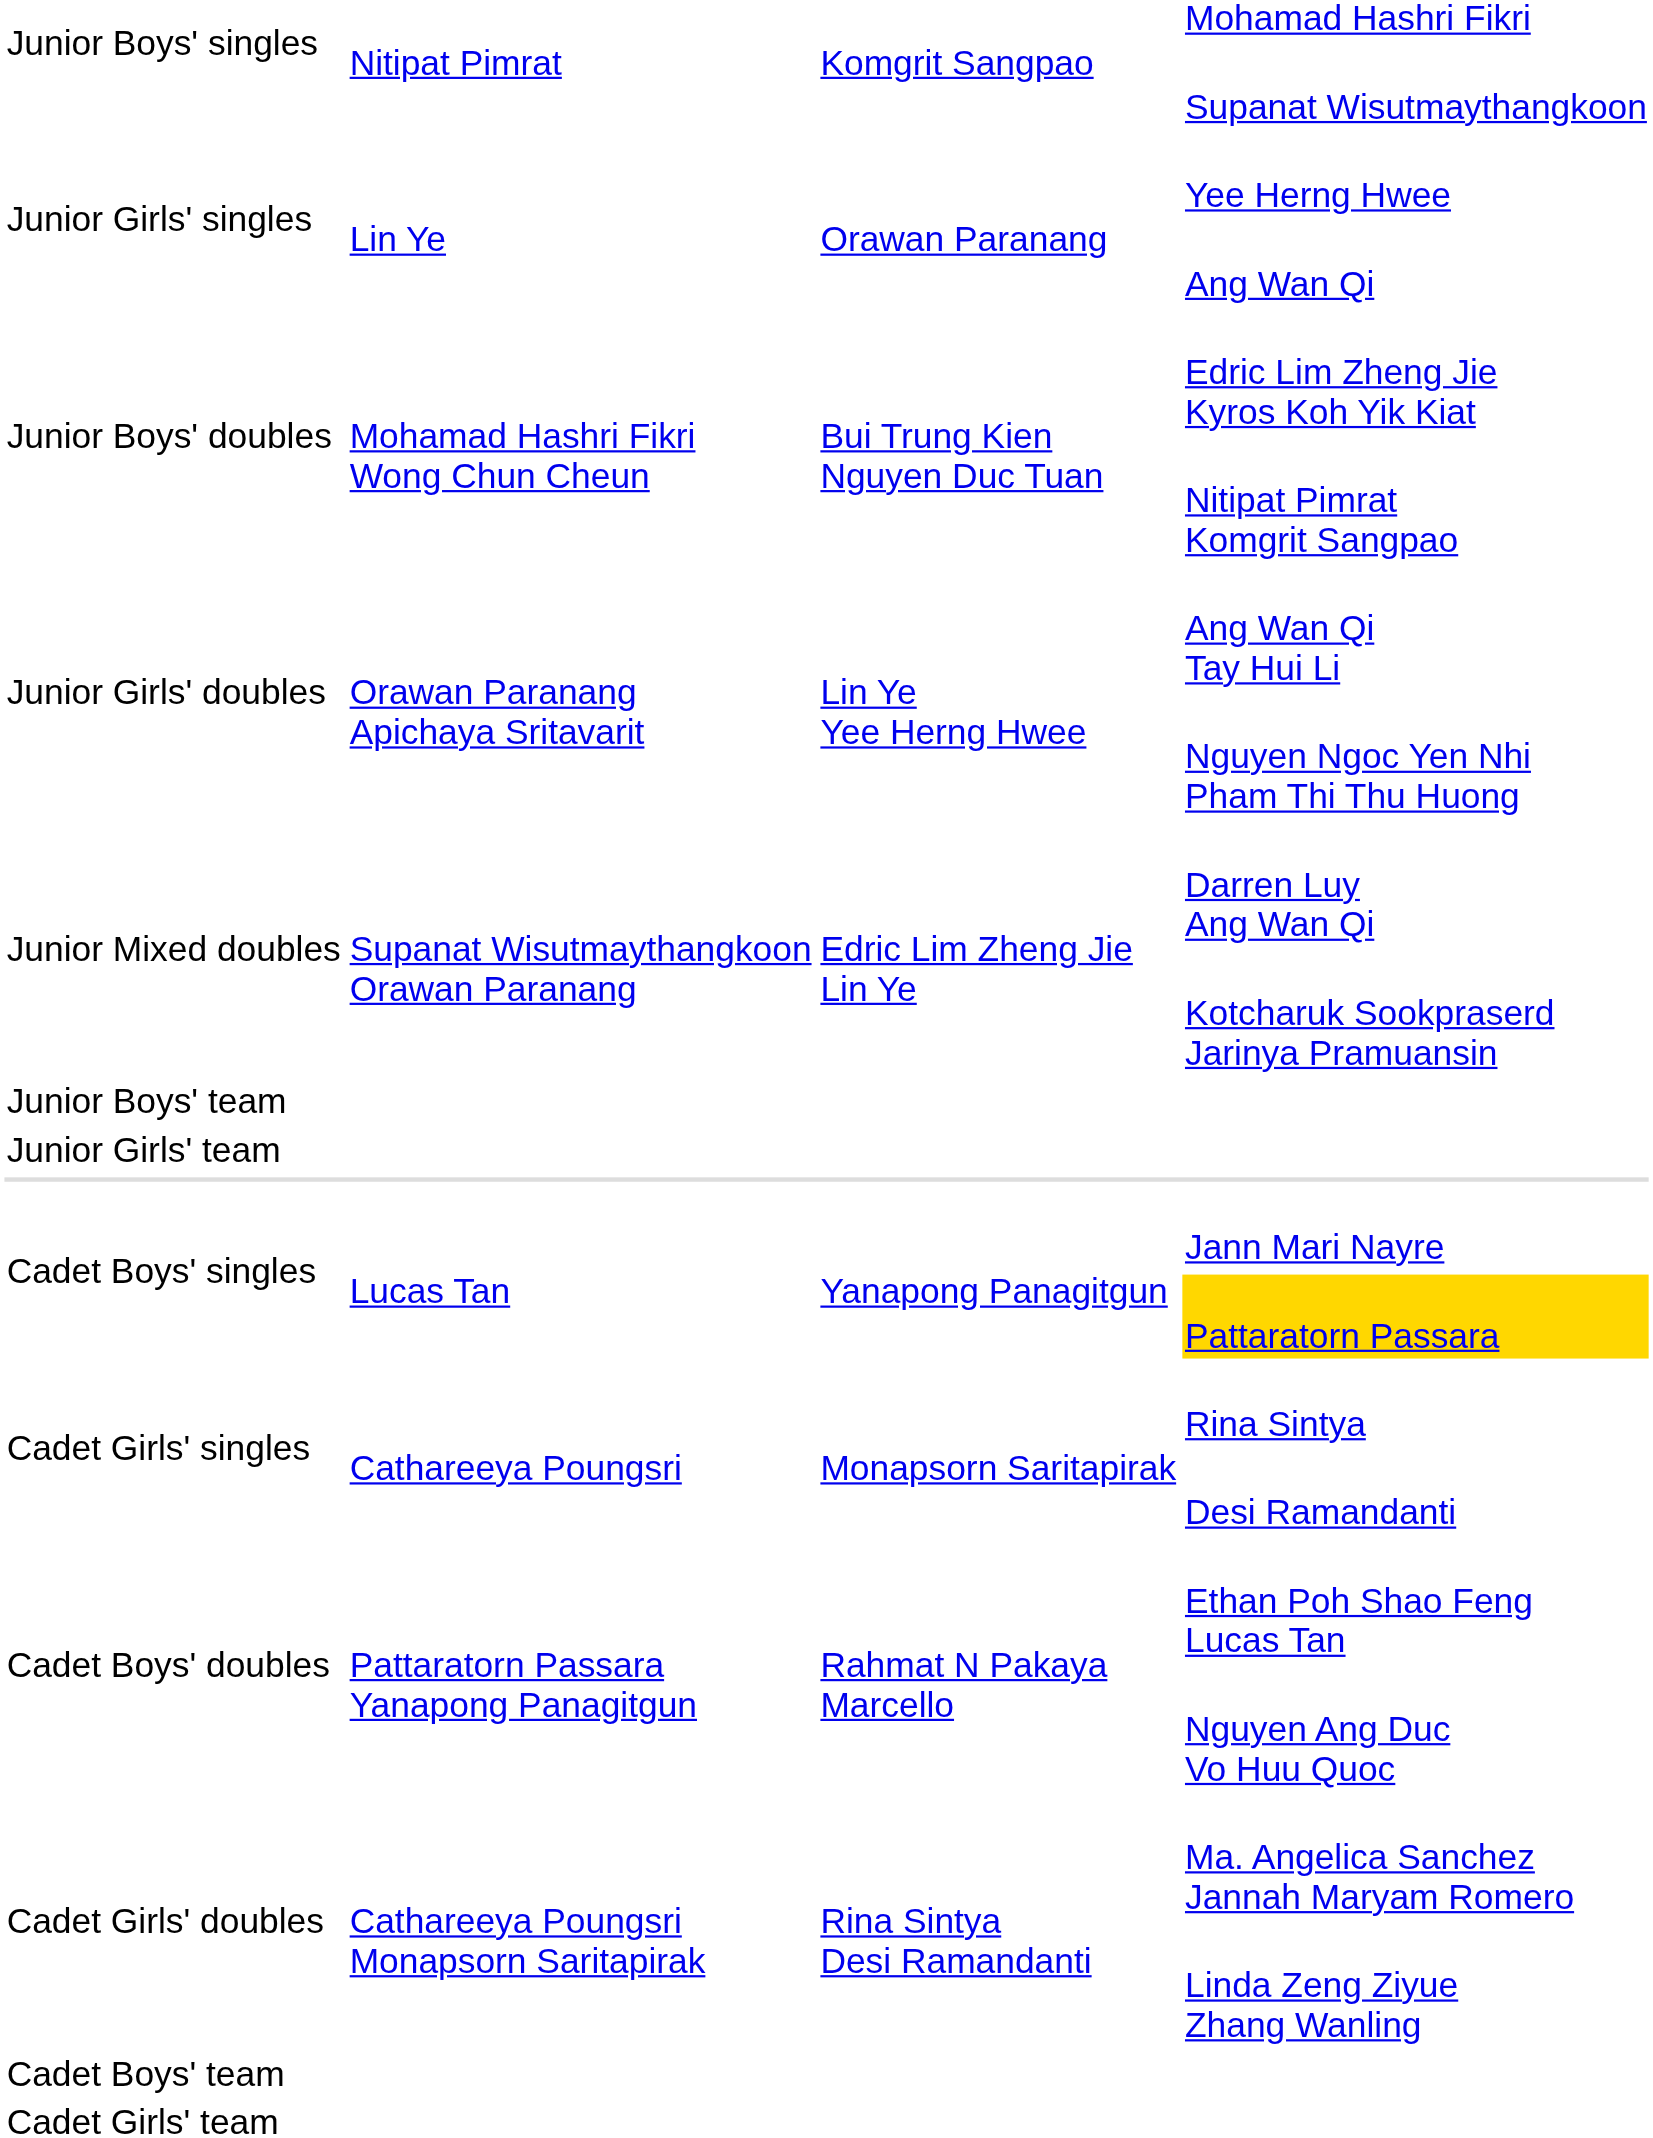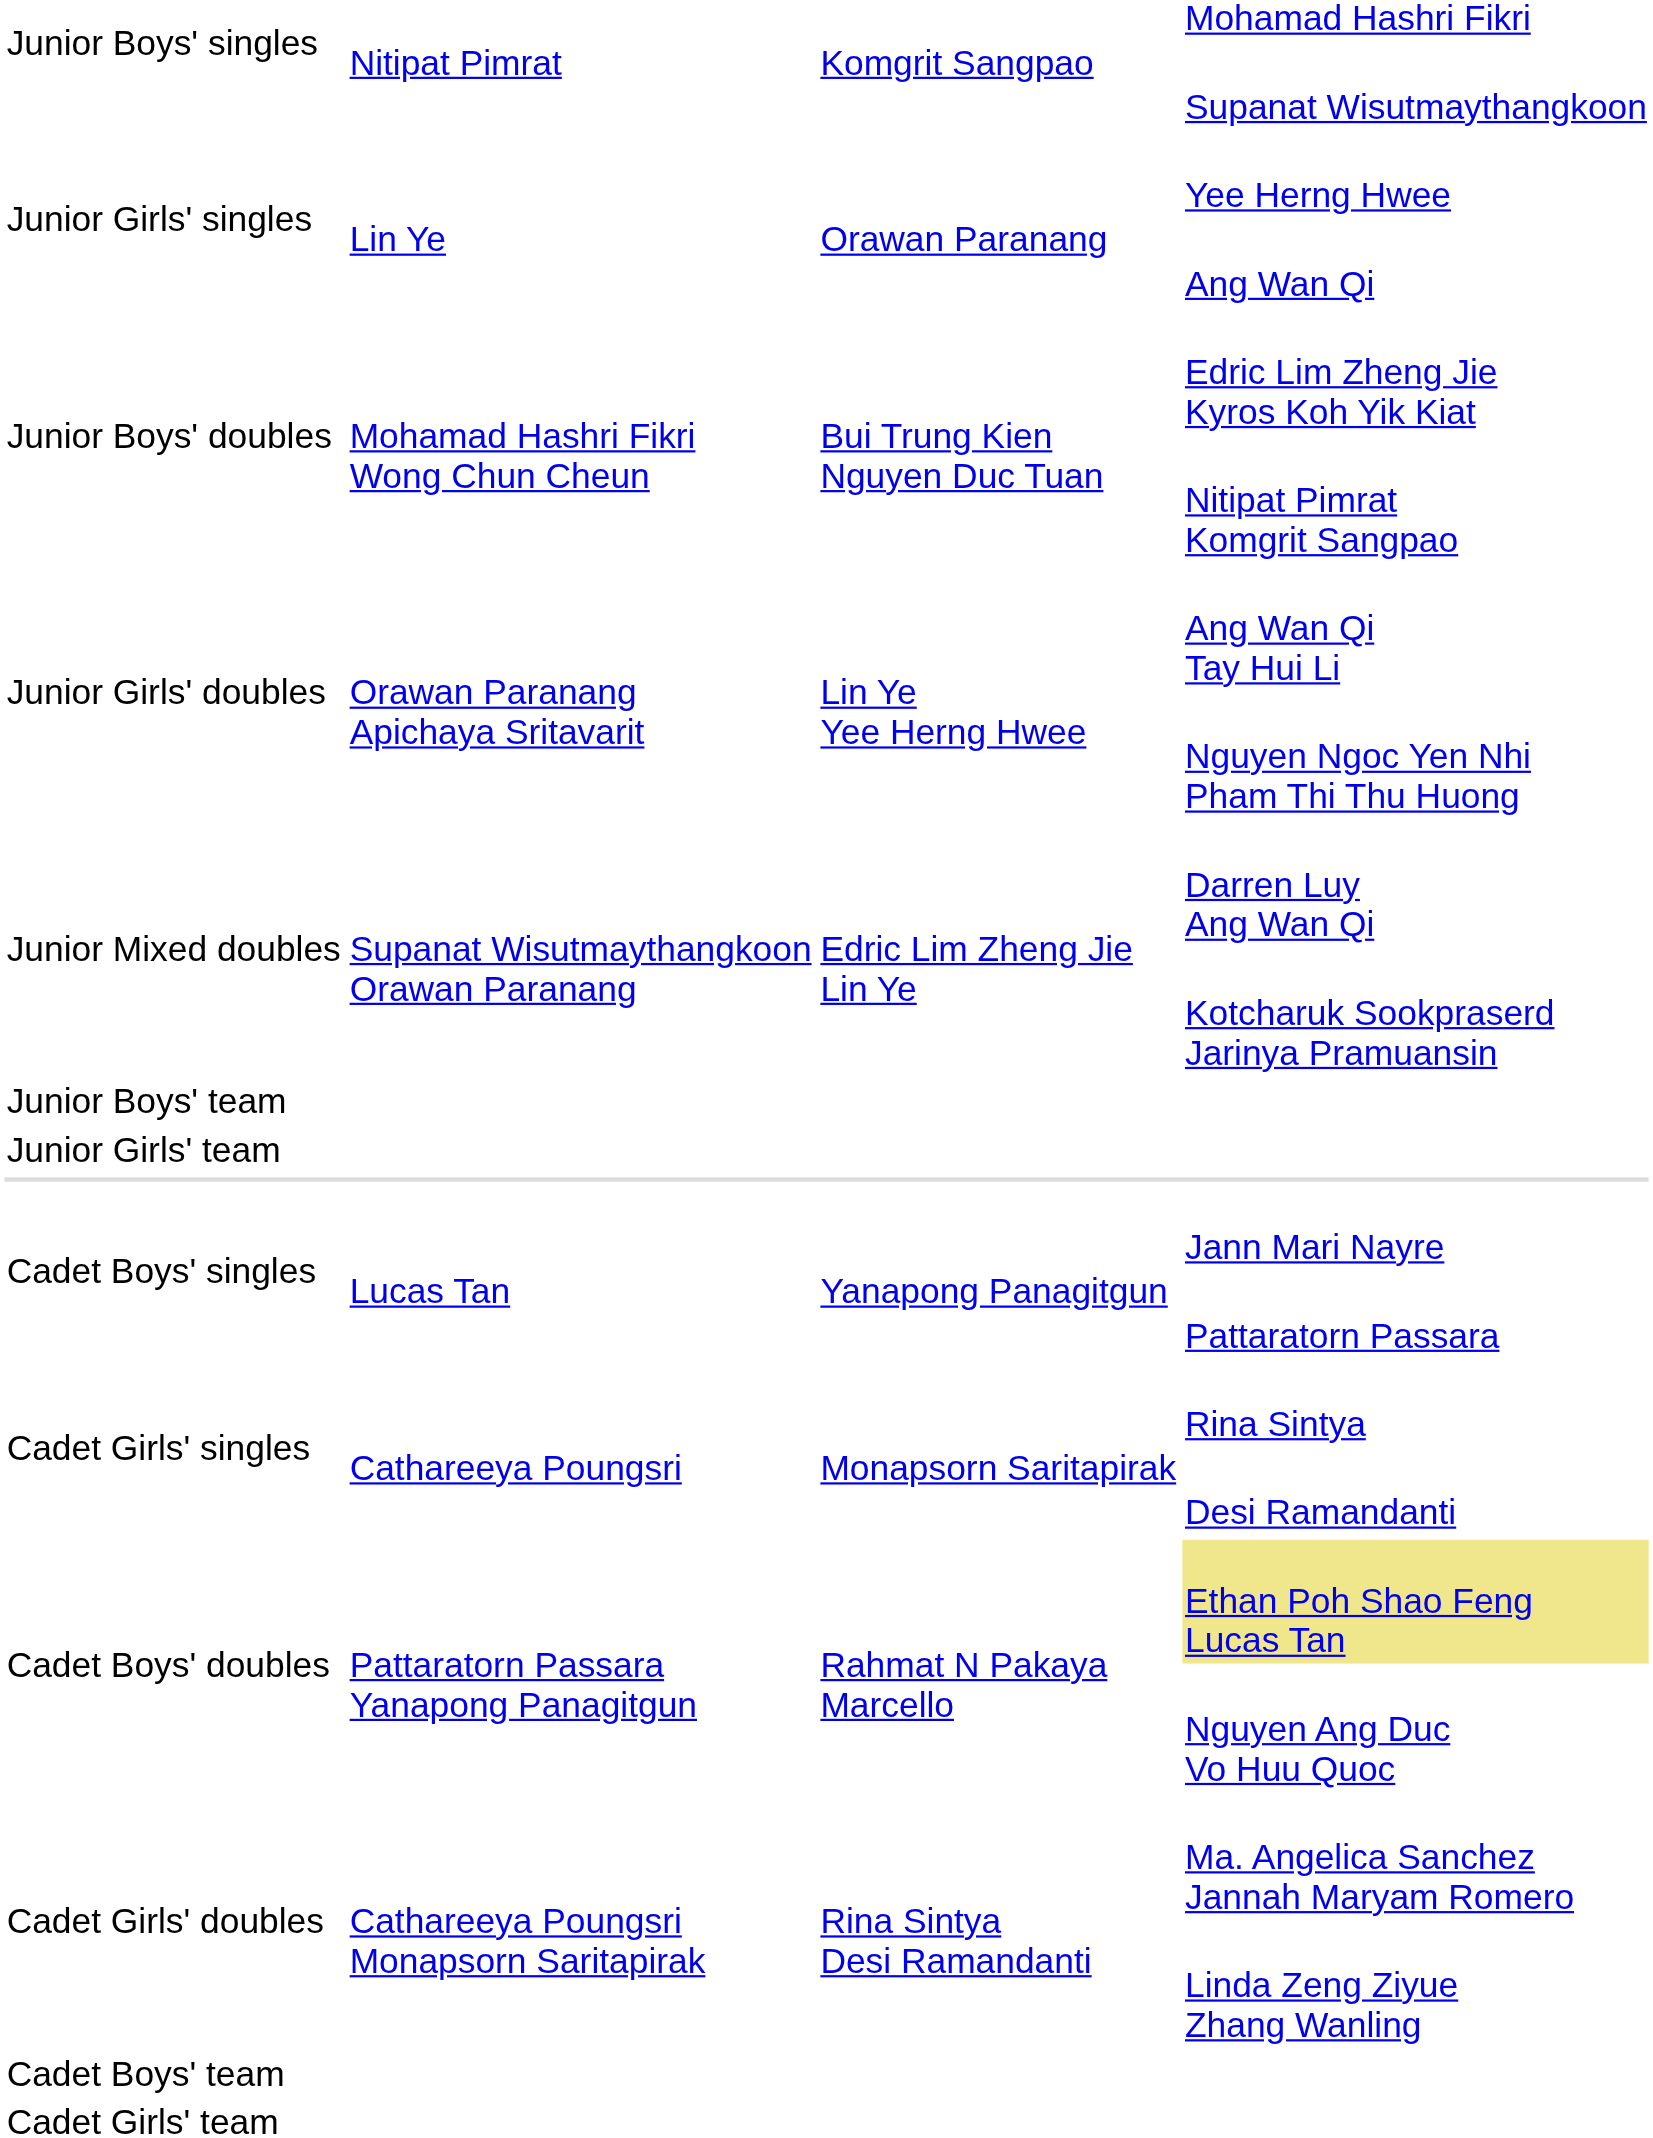(1342, 1335) gold background -> (1342, 1335) no background
(1359, 1620) no background -> (1359, 1620) khaki background
